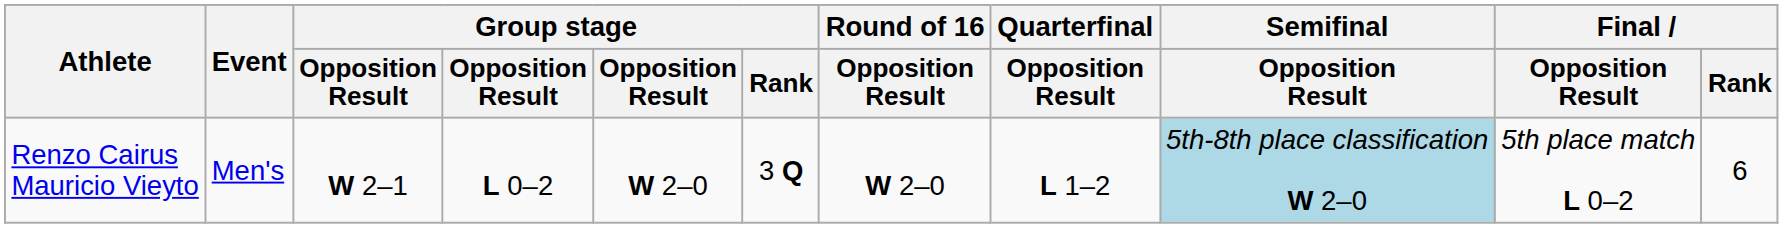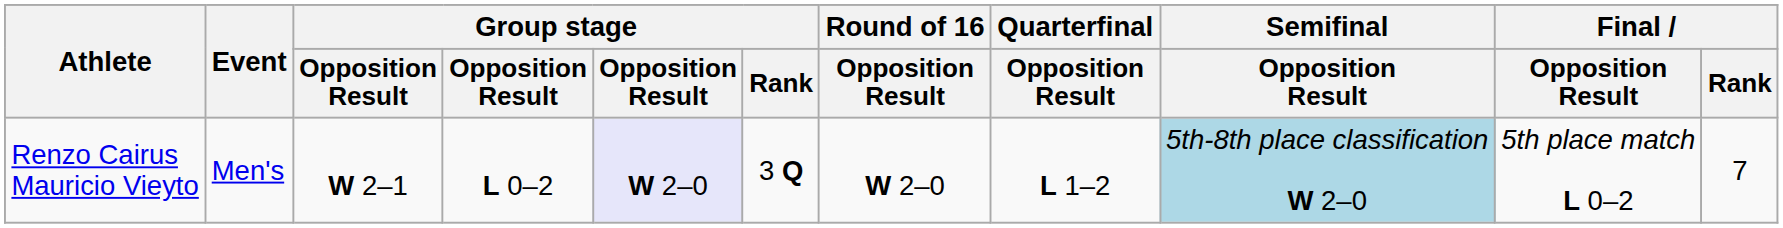(668, 186) no background -> (668, 186) lavender background
(1740, 171) 6 -> (1740, 171) 7
